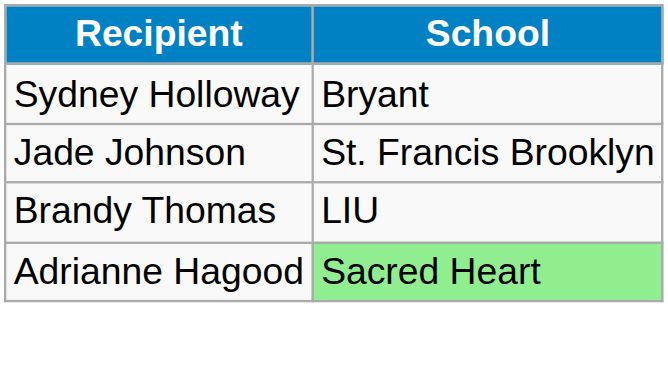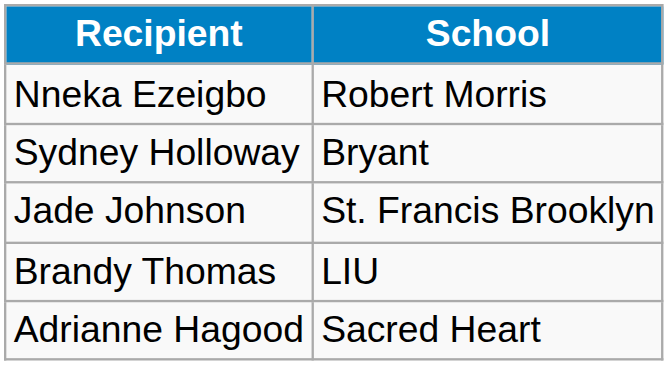+ row: (140, 93)
(431, 270) lightgreen background -> (431, 329) no background
